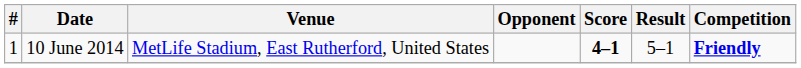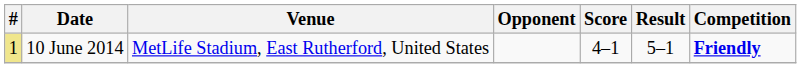(13, 47) no background -> (13, 47) khaki background
(606, 47) bold -> (606, 47) normal
